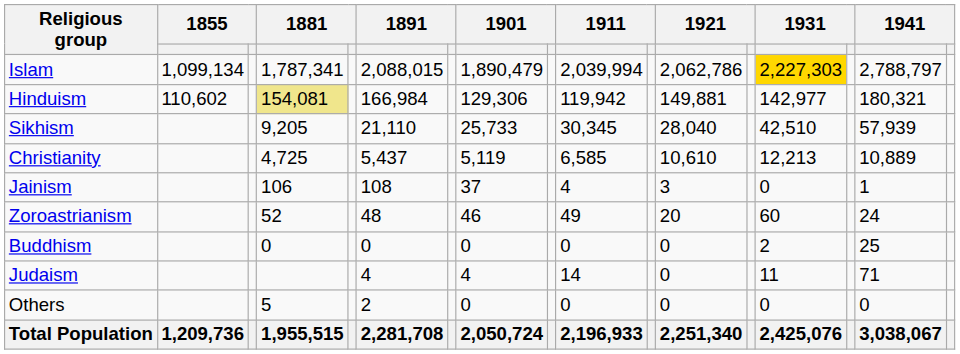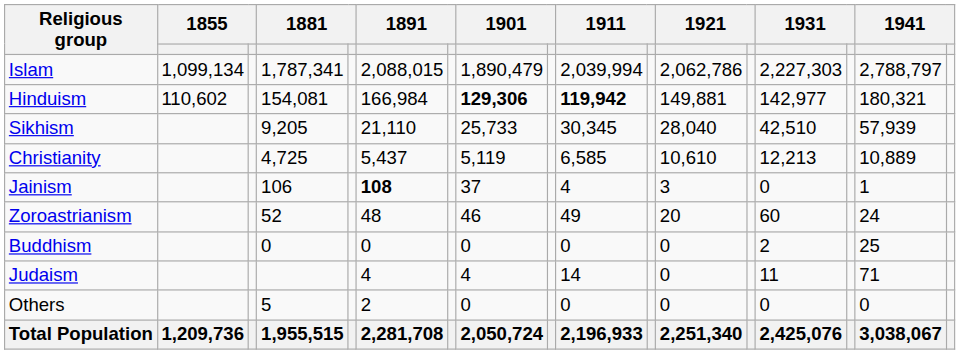(801, 69) gold background -> (801, 69) no background
(295, 98) khaki background -> (295, 98) no background
(494, 98) normal -> (494, 98) bold
(593, 98) normal -> (593, 98) bold
(376, 187) normal -> (376, 187) bold
